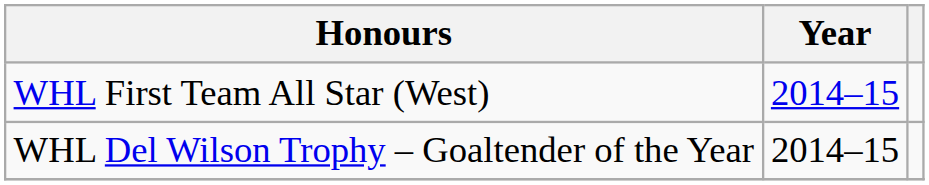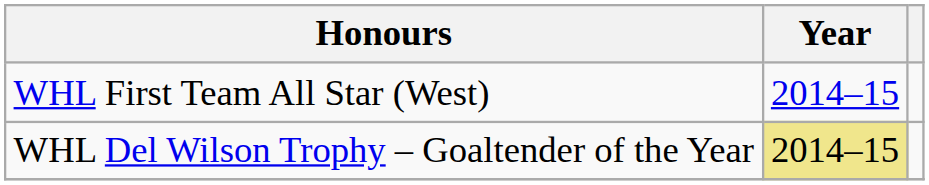(835, 149) no background -> (835, 149) khaki background
